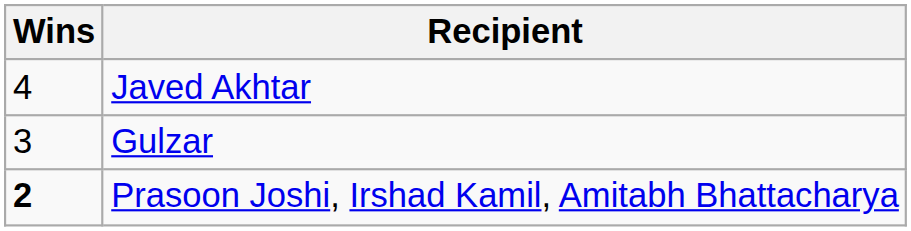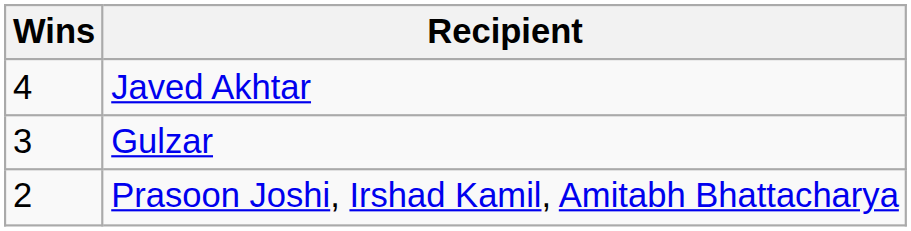(23, 196) bold -> (23, 196) normal
